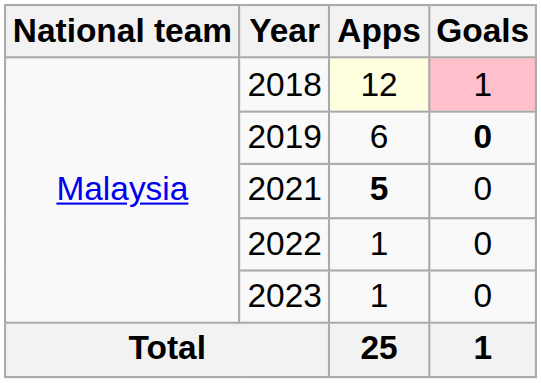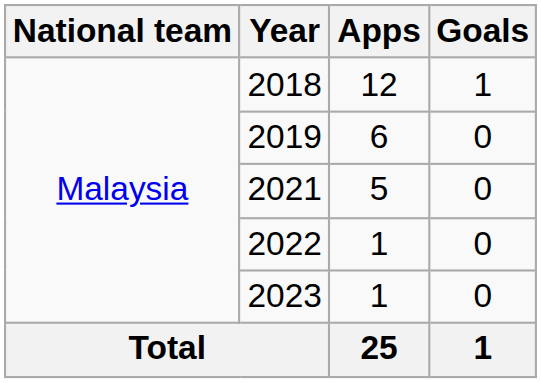(379, 84) lightyellow background -> (379, 84) no background
(483, 84) pink background -> (483, 84) no background
(483, 137) bold -> (483, 137) normal
(379, 190) bold -> (379, 190) normal
